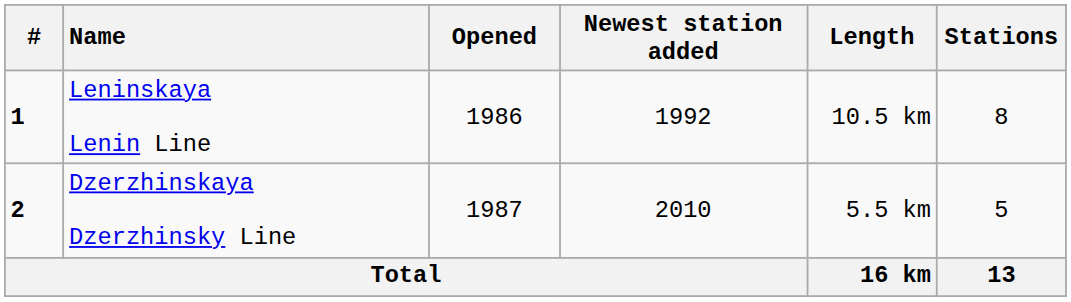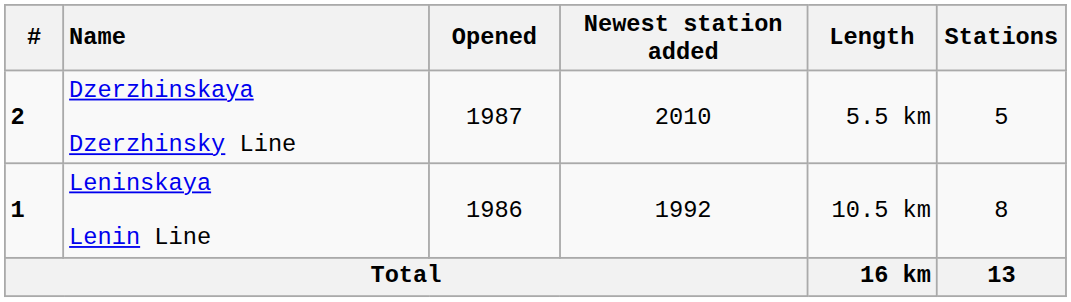rows swapped: (140, 117) <-> (183, 211)
